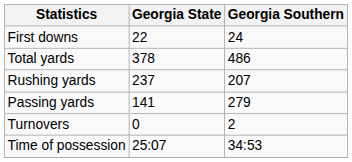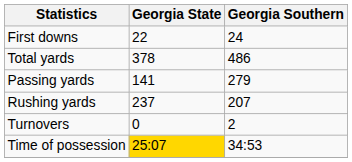rows swapped: (52, 80) <-> (51, 102)
(149, 146) no background -> (149, 146) gold background
